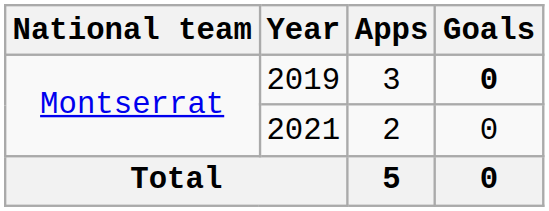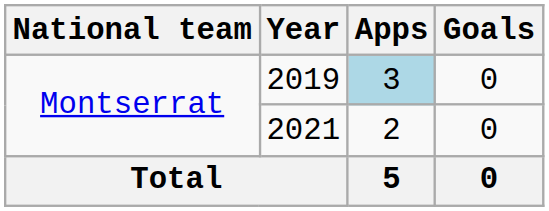(392, 80) no background -> (392, 80) lightblue background
(489, 80) bold -> (489, 80) normal
